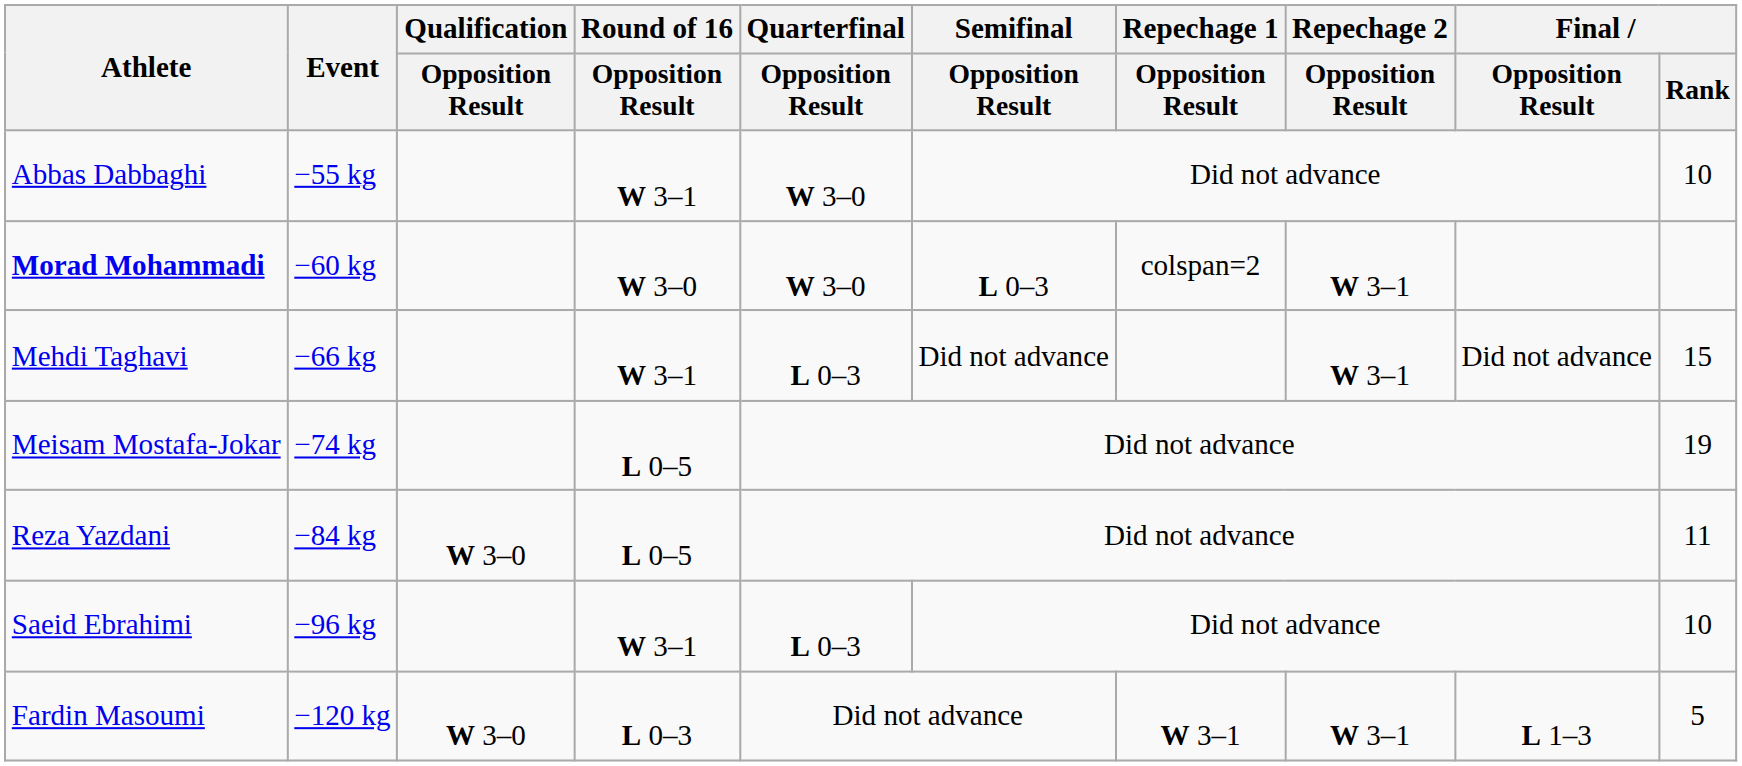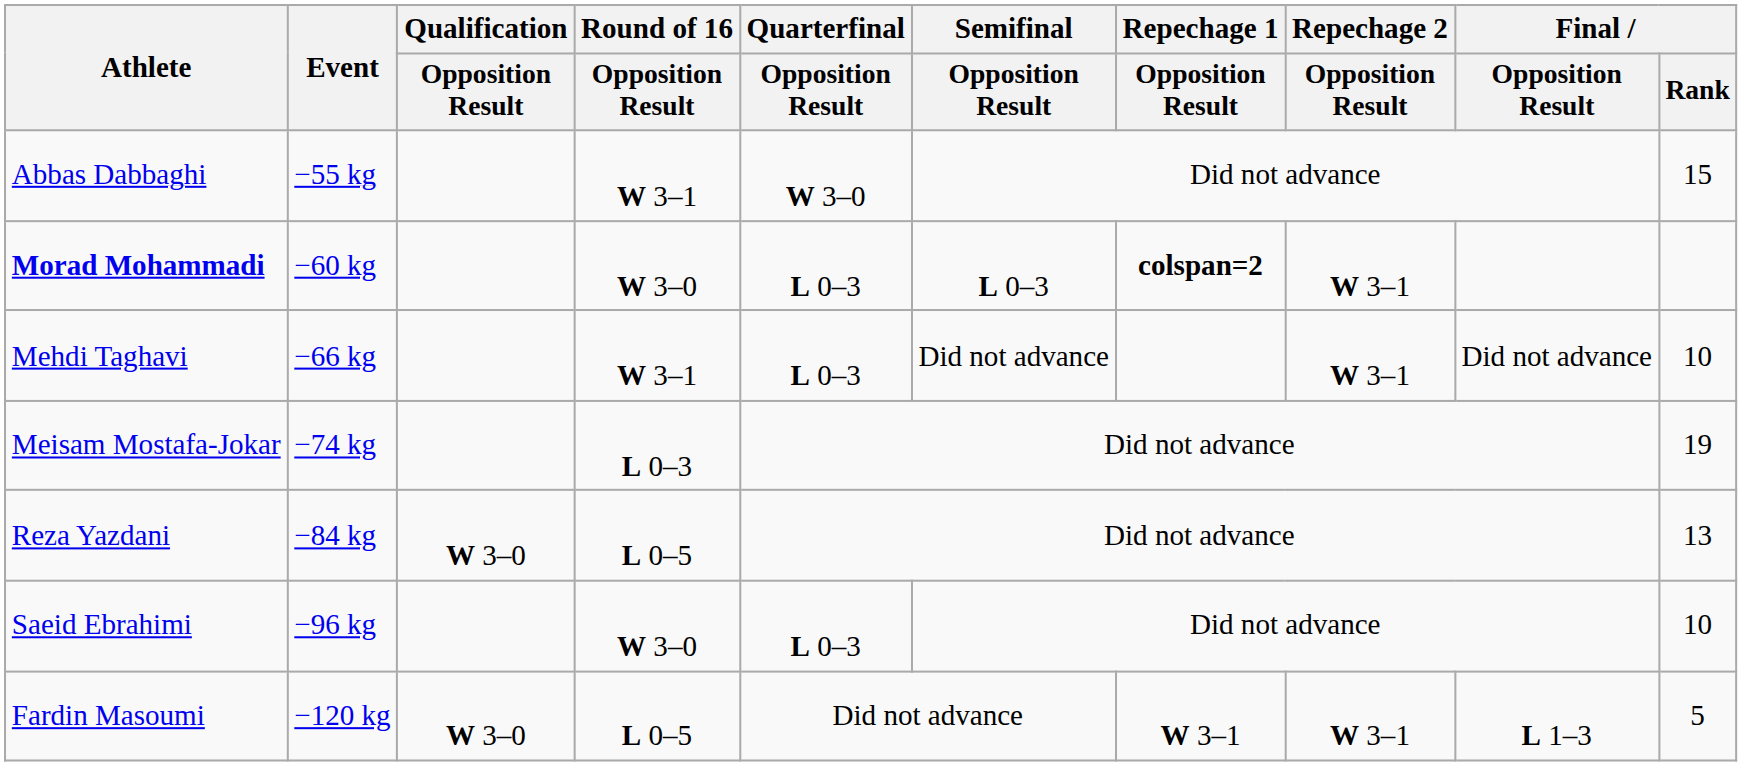(1698, 175) 10 -> (1698, 175) 15
(826, 286) W 3–0 -> (826, 286) L 0–3
(1201, 265) normal -> (1201, 265) bold
(1698, 355) 15 -> (1698, 355) 10
(657, 466) L 0–5 -> (657, 466) L 0–3
(1698, 535) 11 -> (1698, 535) 13
(657, 646) W 3–1 -> (657, 646) W 3–0
(657, 736) L 0–3 -> (657, 736) L 0–5
